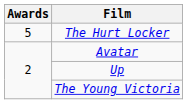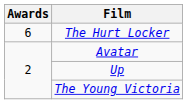(28, 33) 5 -> (28, 33) 6
